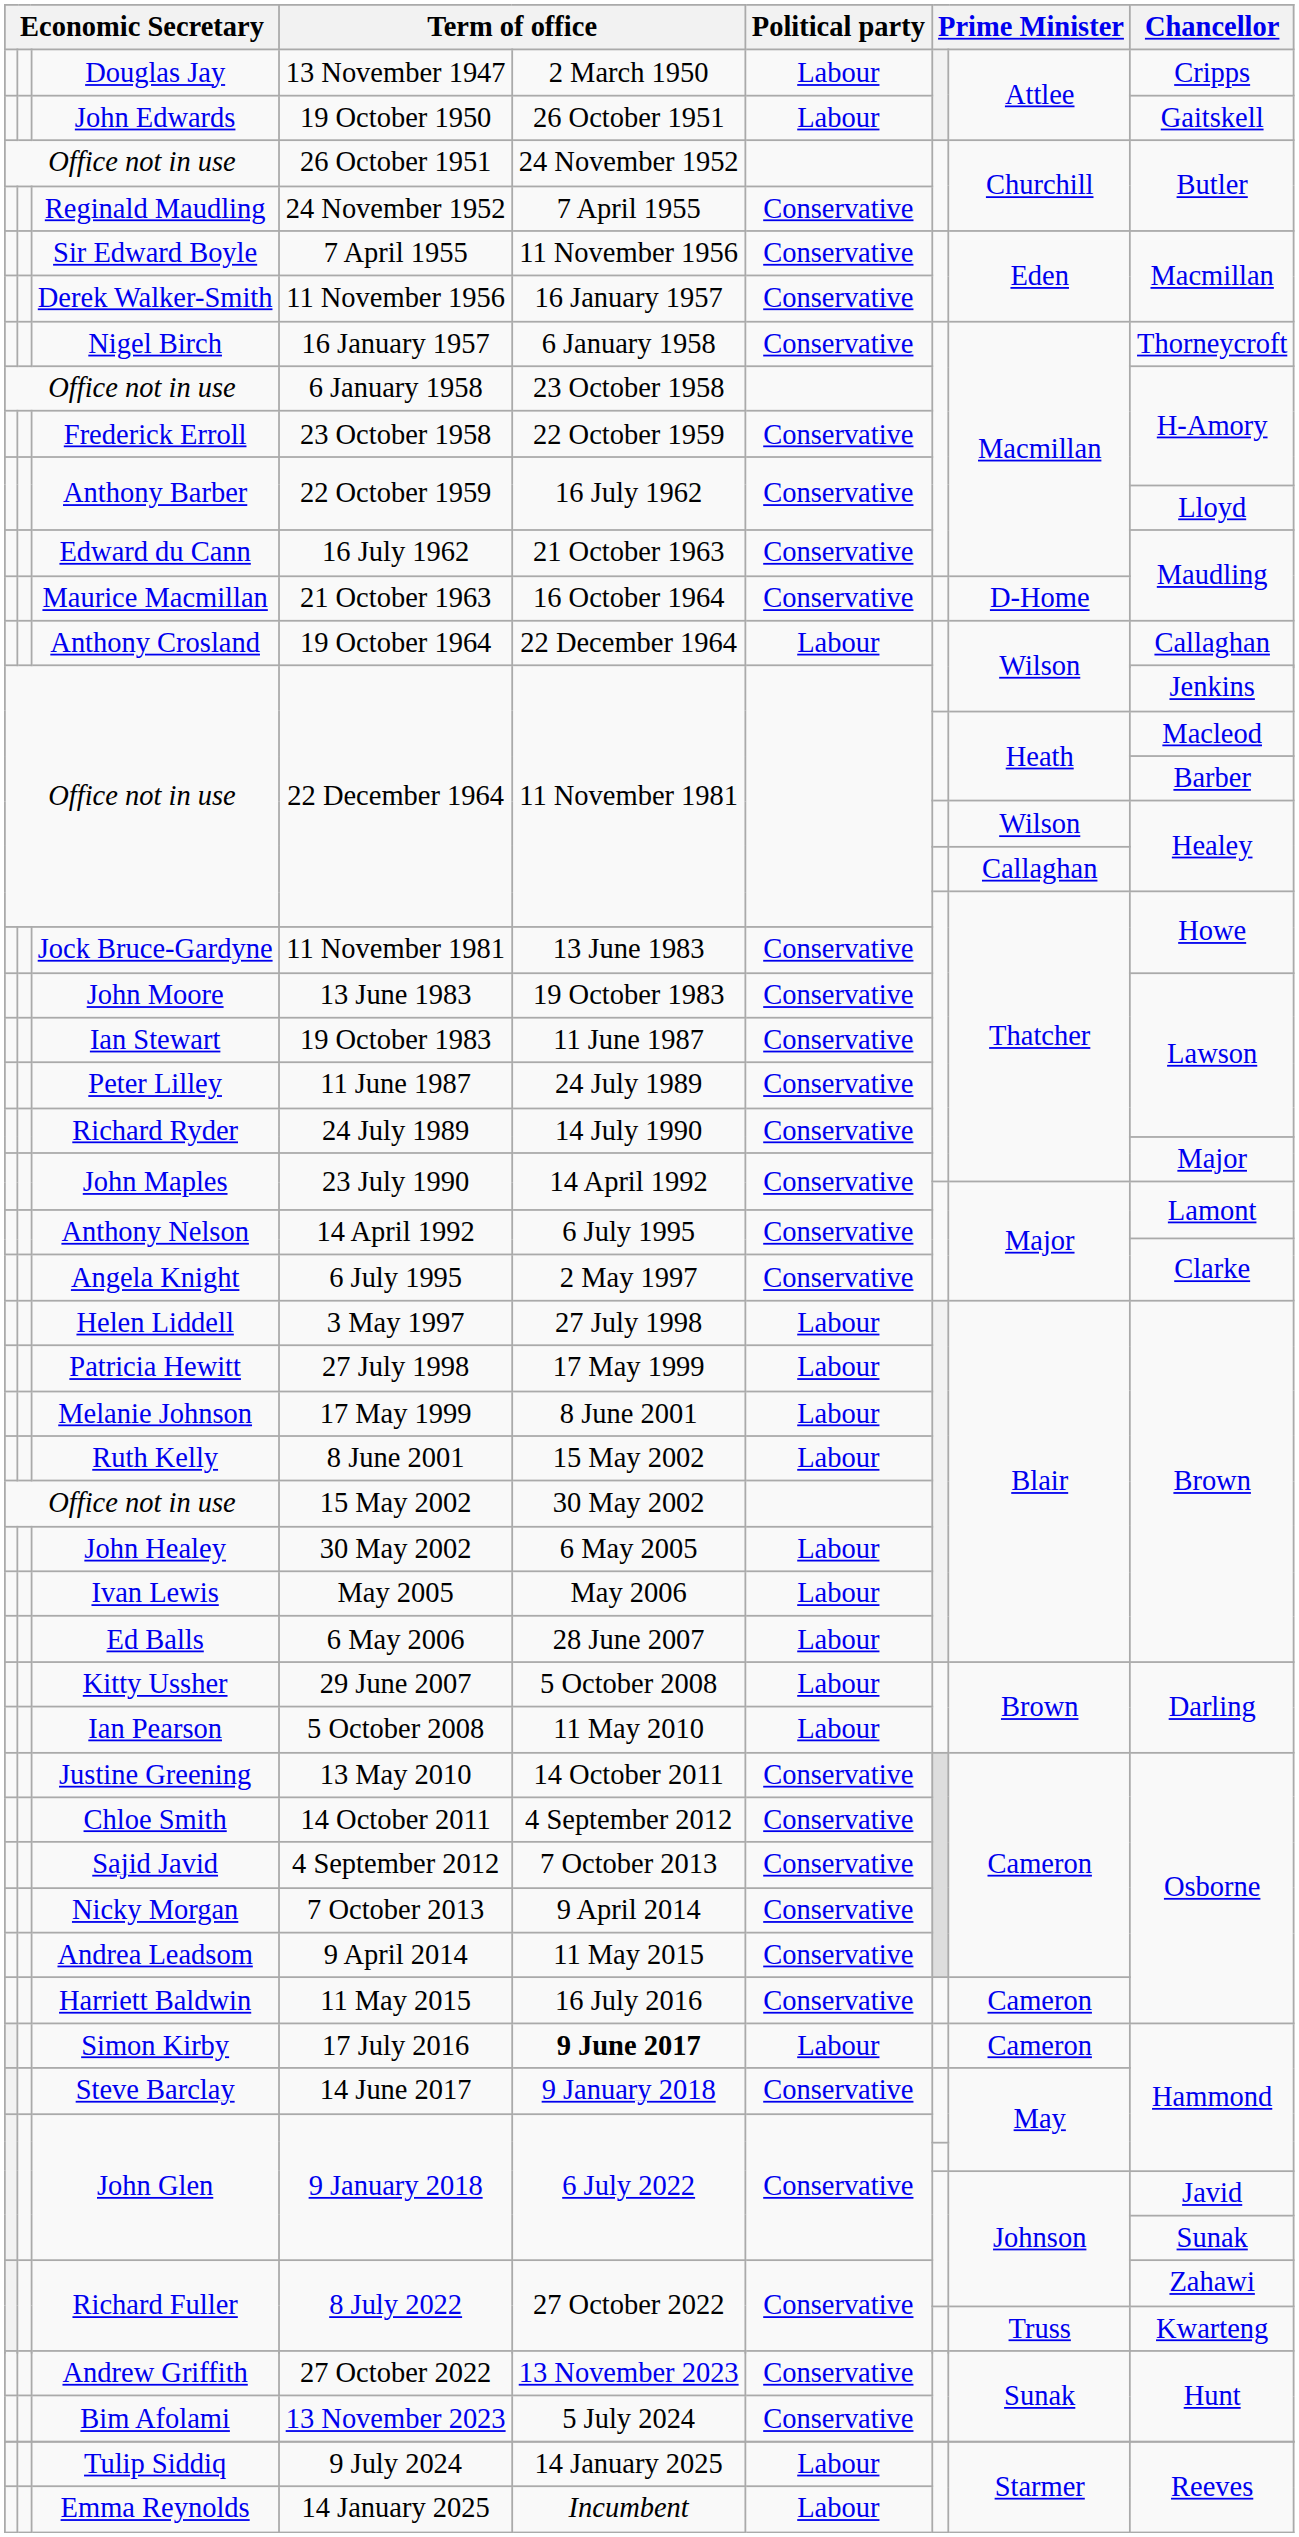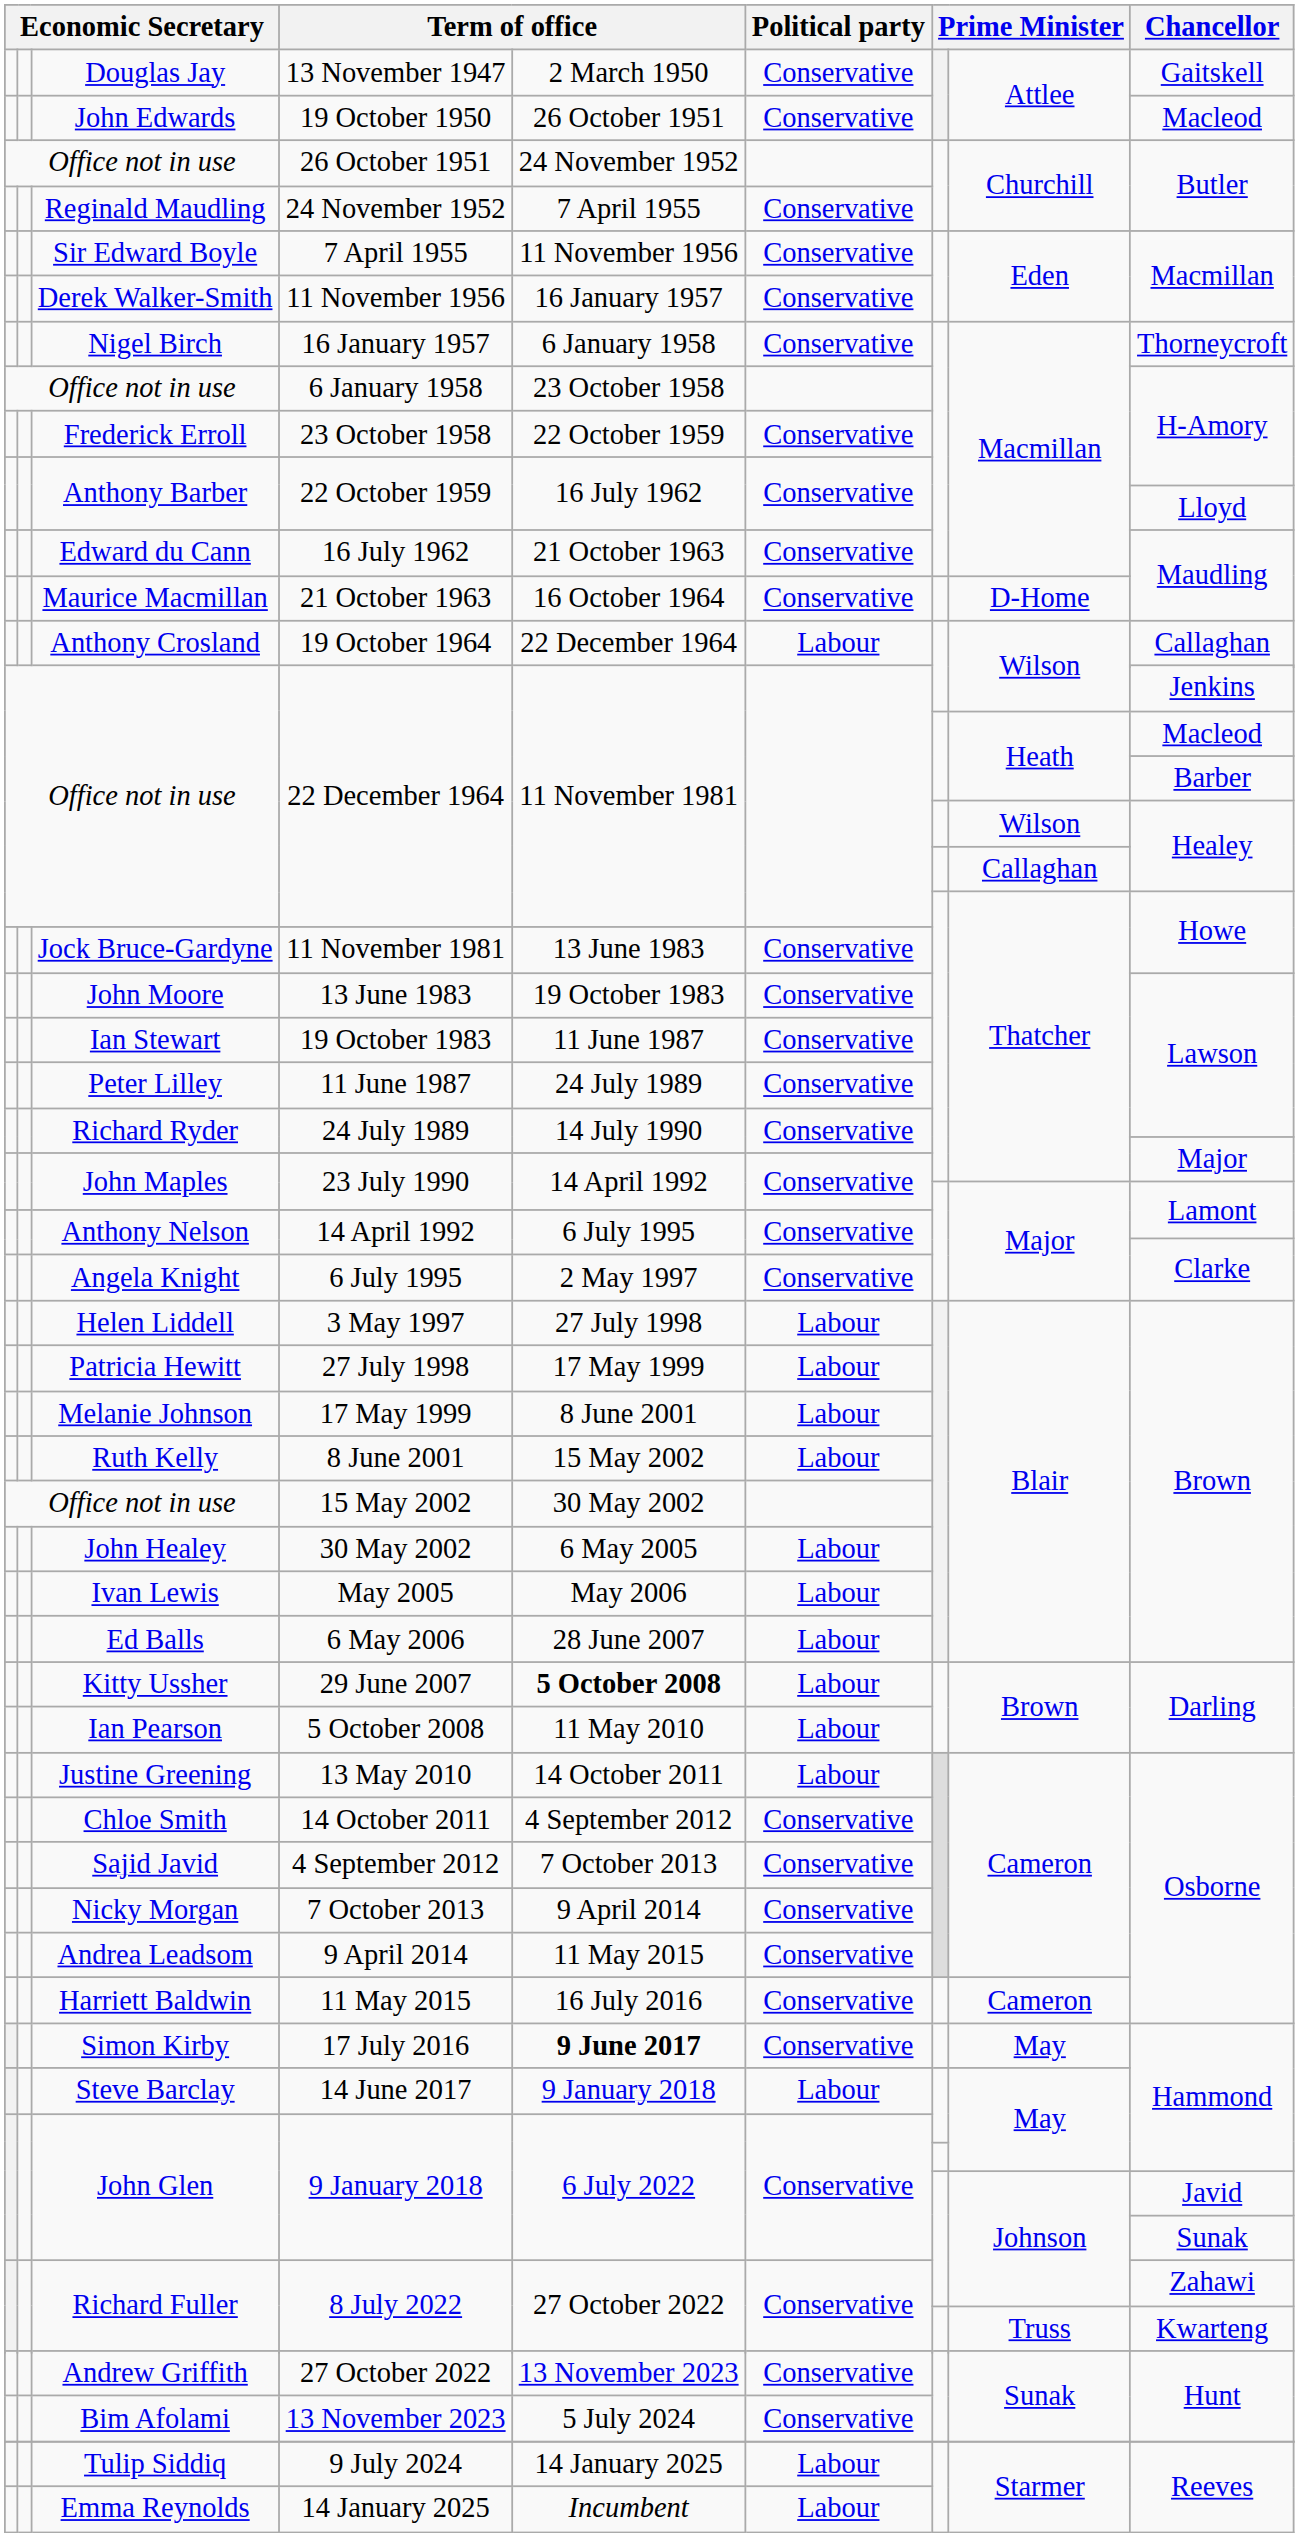(838, 72) Labour -> (838, 72) Conservative
(1212, 72) Cripps -> (1212, 72) Gaitskell
(838, 117) Labour -> (838, 117) Conservative
(1212, 117) Gaitskell -> (1212, 117) Macleod
(629, 1683) normal -> (629, 1683) bold
(838, 1774) Conservative -> (838, 1774) Labour
(838, 2045) Labour -> (838, 2045) Conservative
(1040, 2045) Cameron -> (1040, 2045) May
(838, 2090) Conservative -> (838, 2090) Labour
